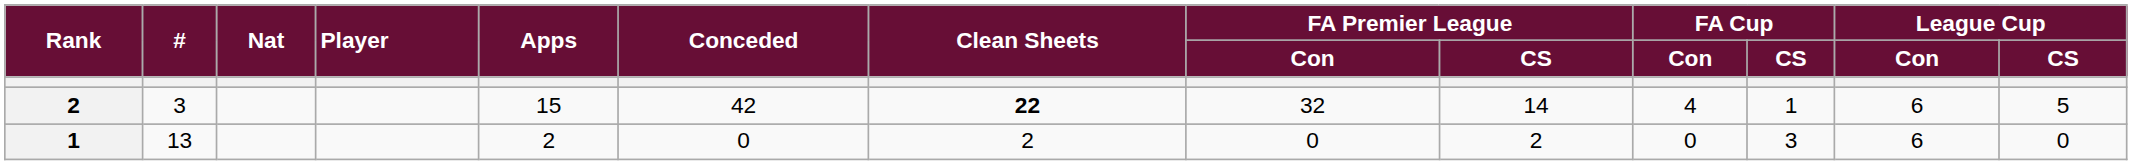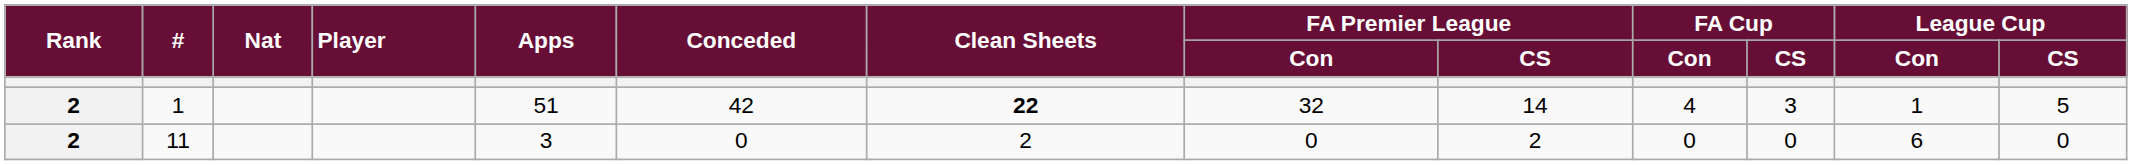(180, 105) 3 -> (178, 105) 1
(549, 105) 15 -> (546, 105) 51
(1791, 105) 1 -> (1790, 105) 3
(1917, 105) 6 -> (1917, 105) 1
(74, 141) 1 -> (74, 141) 2
(180, 141) 13 -> (178, 141) 11
(549, 141) 2 -> (546, 141) 3
(1791, 141) 3 -> (1790, 141) 0
